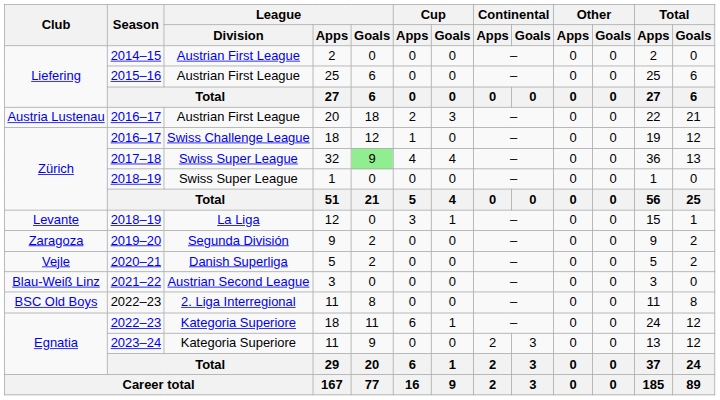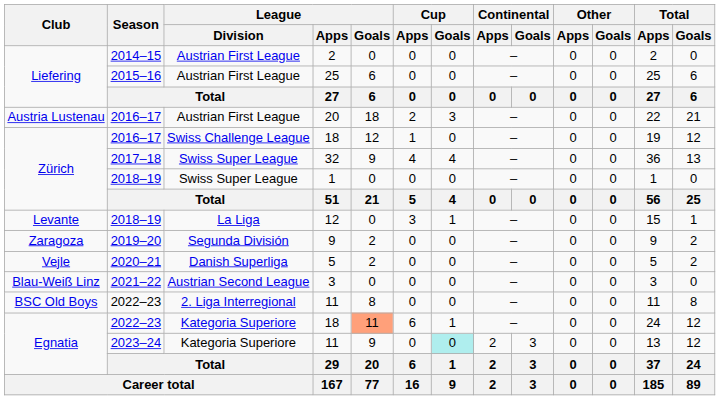(372, 158) lightgreen background -> (372, 158) no background
(372, 323) no background -> (372, 323) lightsalmon background
(452, 343) no background -> (452, 343) paleturquoise background
